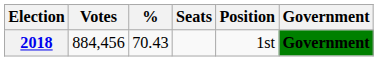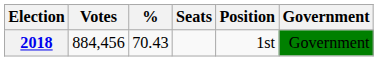(326, 42) bold -> (329, 42) normal
